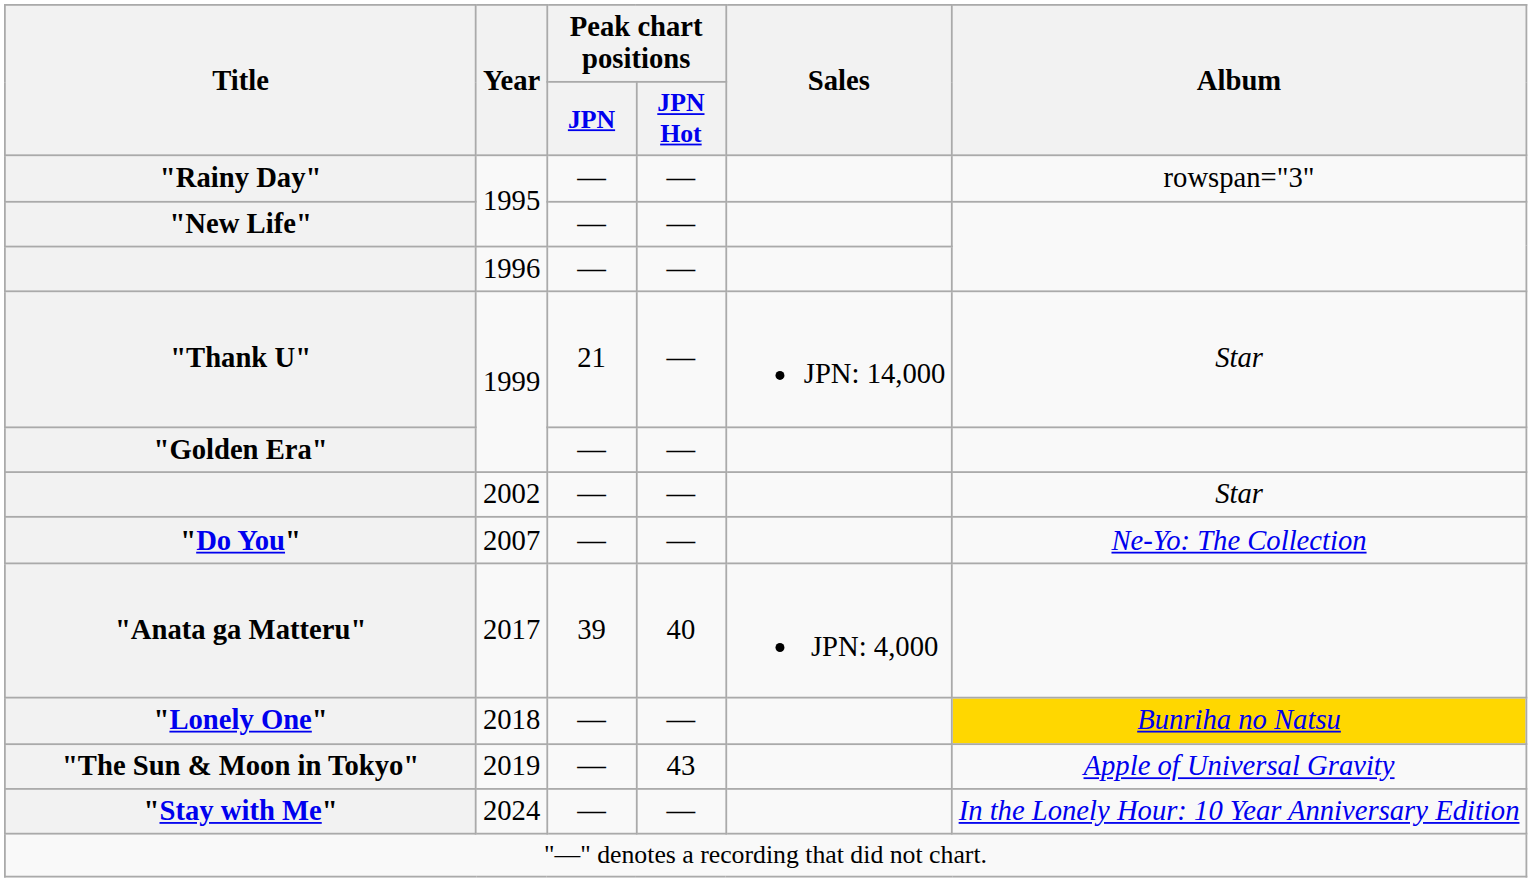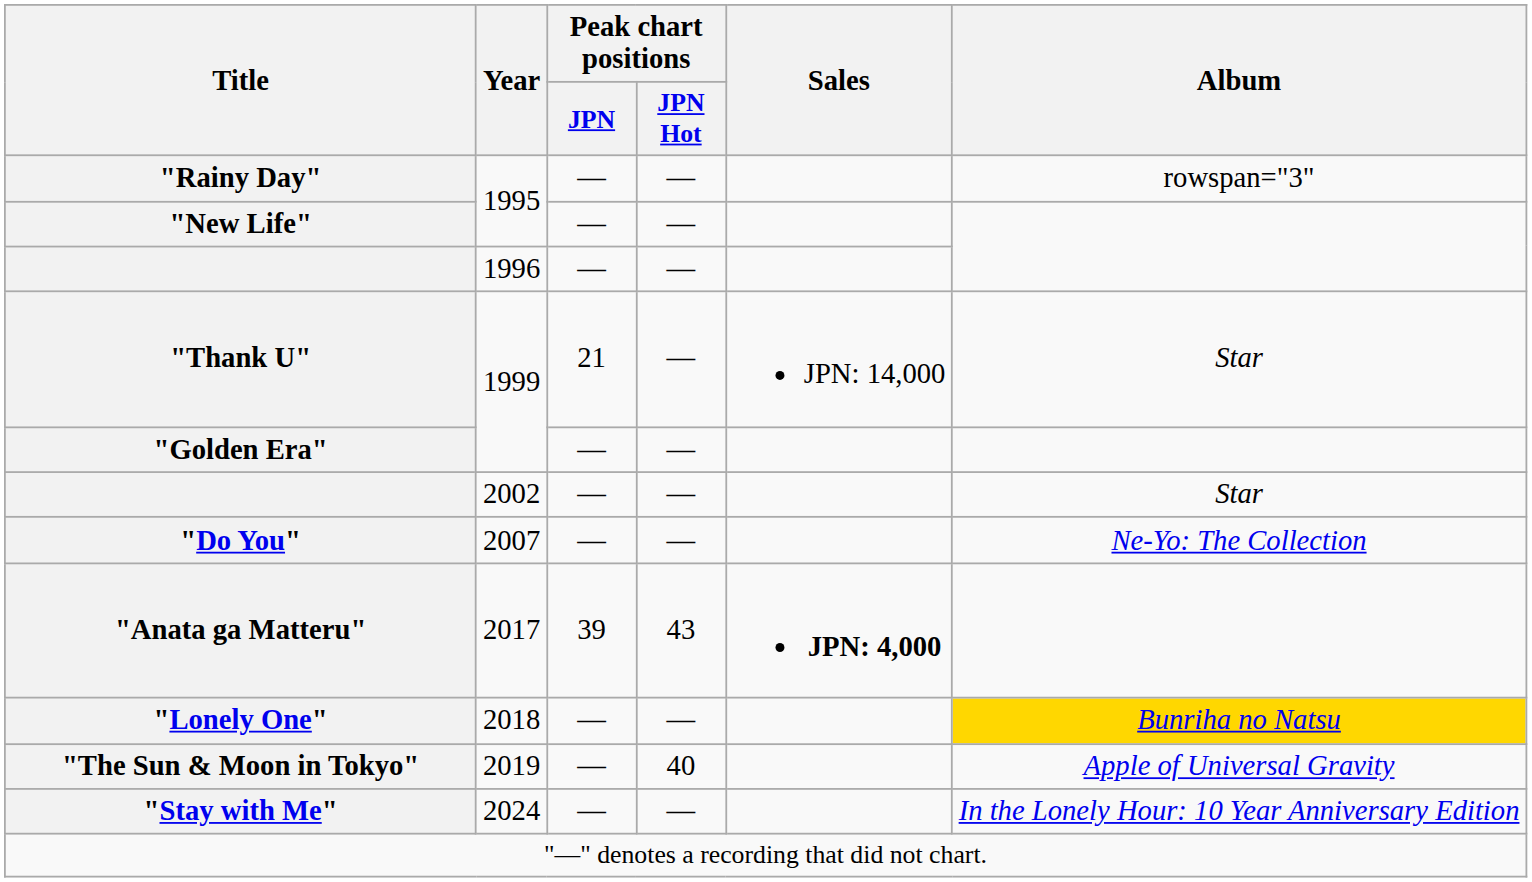(681, 629) 40 -> (681, 629) 43
(839, 646) normal -> (839, 646) bold
(681, 765) 43 -> (681, 765) 40
